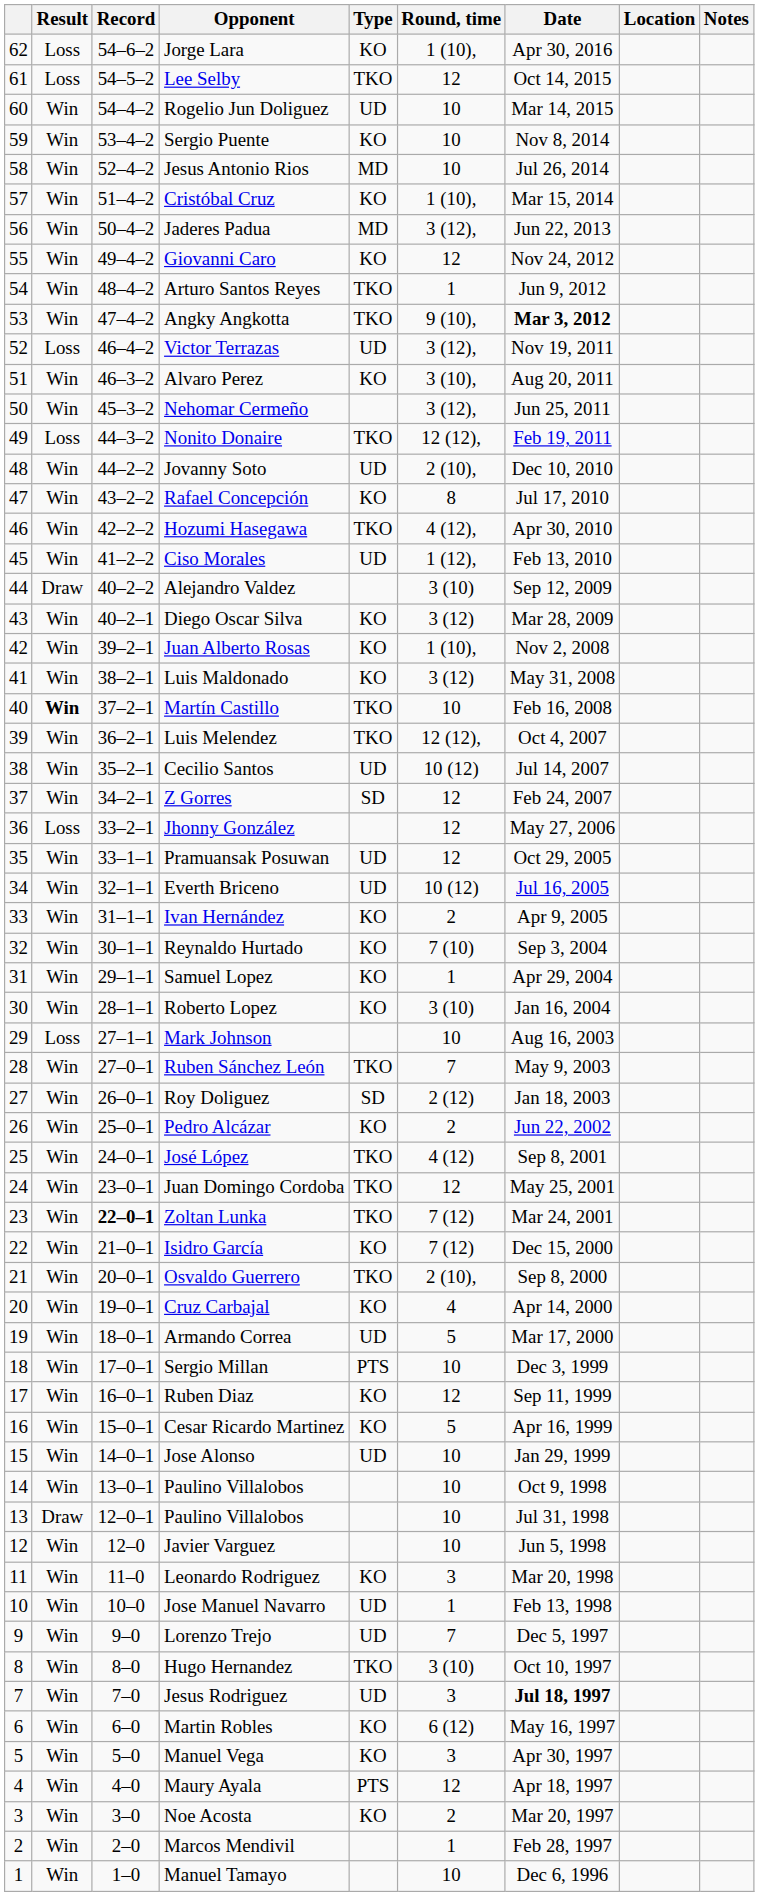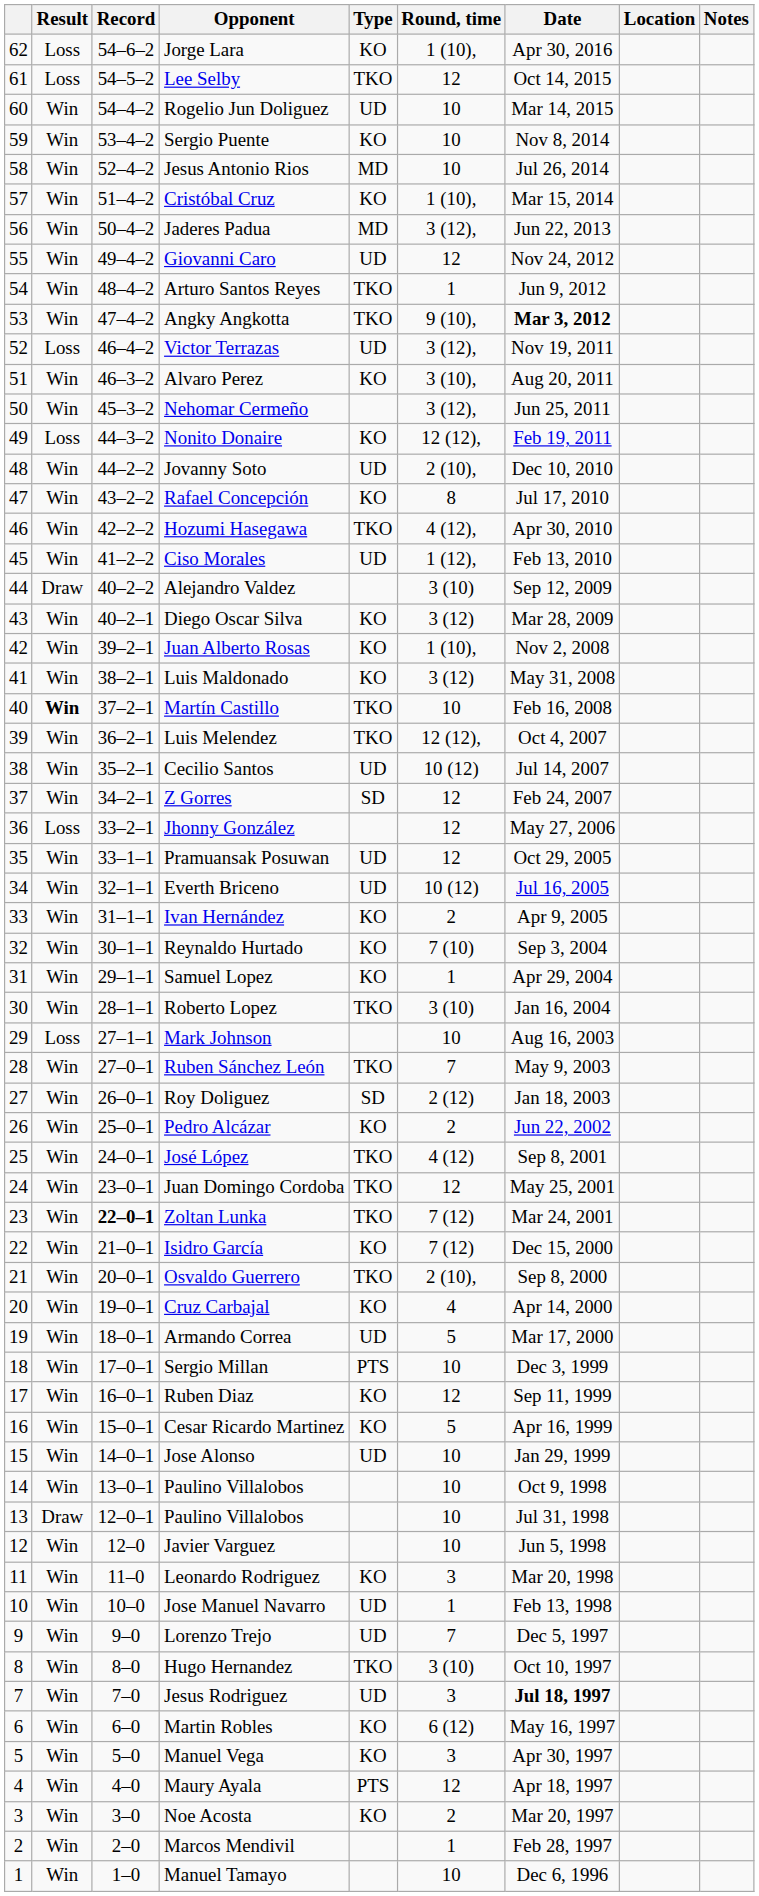(373, 259) KO -> (373, 259) UD
(373, 438) TKO -> (373, 438) KO
(373, 1007) KO -> (373, 1007) TKO
